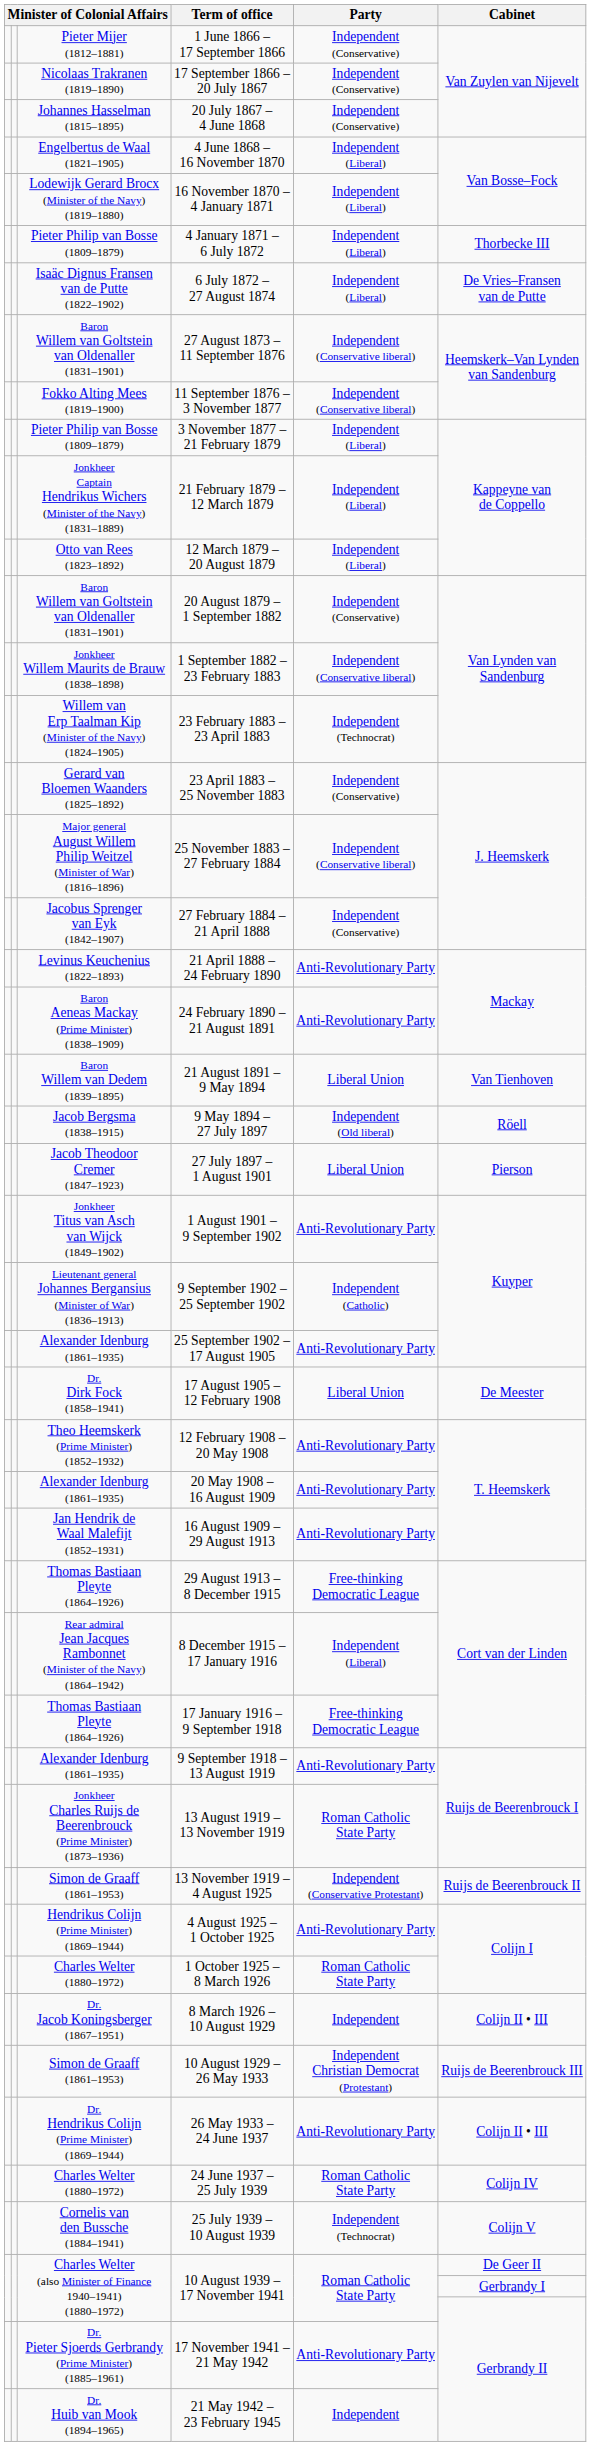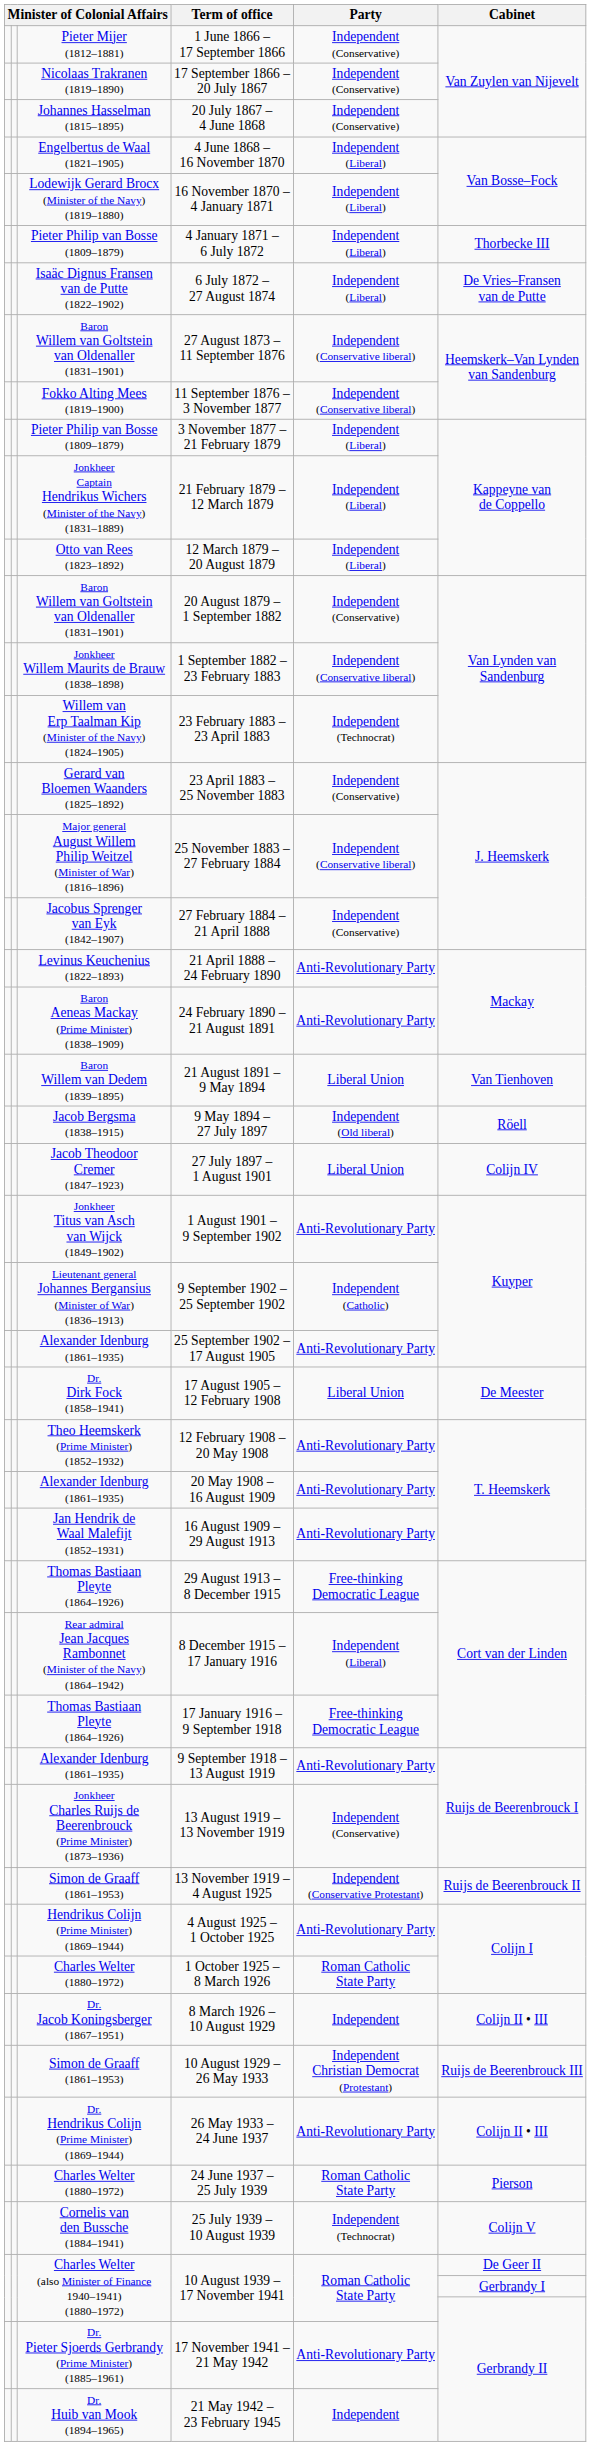(512, 1169) Pierson -> (512, 1169) Colijn IV
(366, 1825) Roman Catholic State Party -> (366, 1825) Independent (Conservative)
(512, 2183) Colijn IV -> (512, 2183) Pierson
